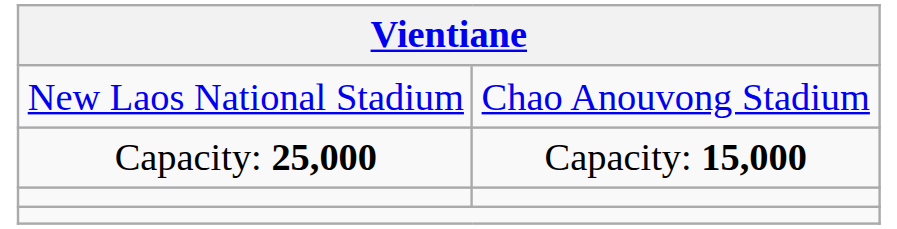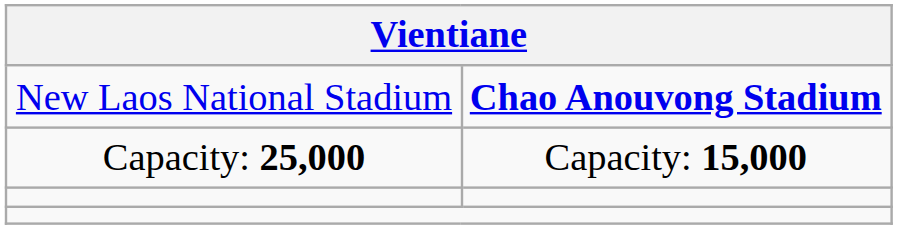(676, 95) normal -> (676, 95) bold
